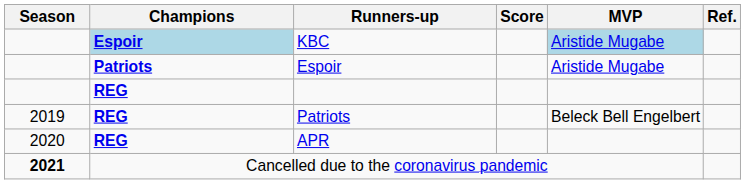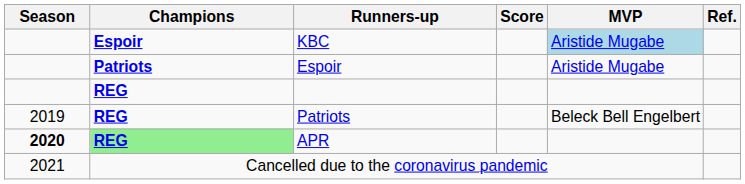(118, 41) lightblue background -> (118, 41) no background
(47, 141) normal -> (47, 141) bold
(111, 141) no background -> (111, 141) lightgreen background
(47, 166) bold -> (47, 166) normal
